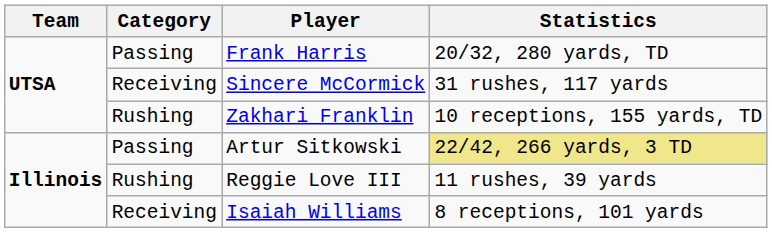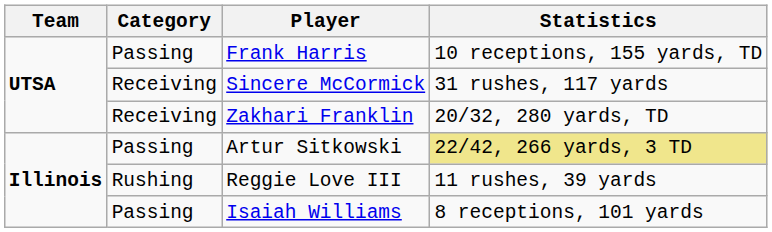(551, 53) 20/32, 280 yards, TD -> (598, 53) 10 receptions, 155 yards, TD
(153, 116) Rushing -> (164, 116) Receiving
(598, 116) 10 receptions, 155 yards, TD -> (551, 116) 20/32, 280 yards, TD
(164, 212) Receiving -> (153, 212) Passing
